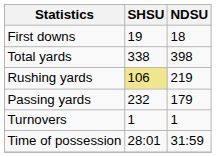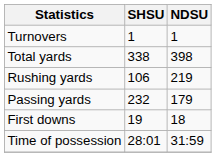rows swapped: (41, 36) <-> (37, 120)
(139, 78) khaki background -> (139, 78) no background
